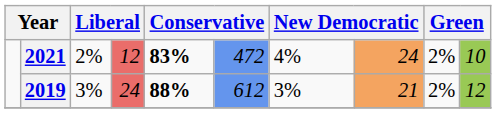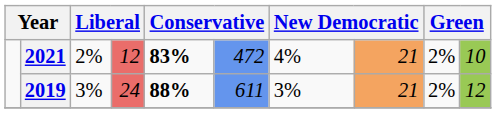(408, 56) 24 -> (408, 56) 21
(249, 90) 612 -> (250, 90) 611
